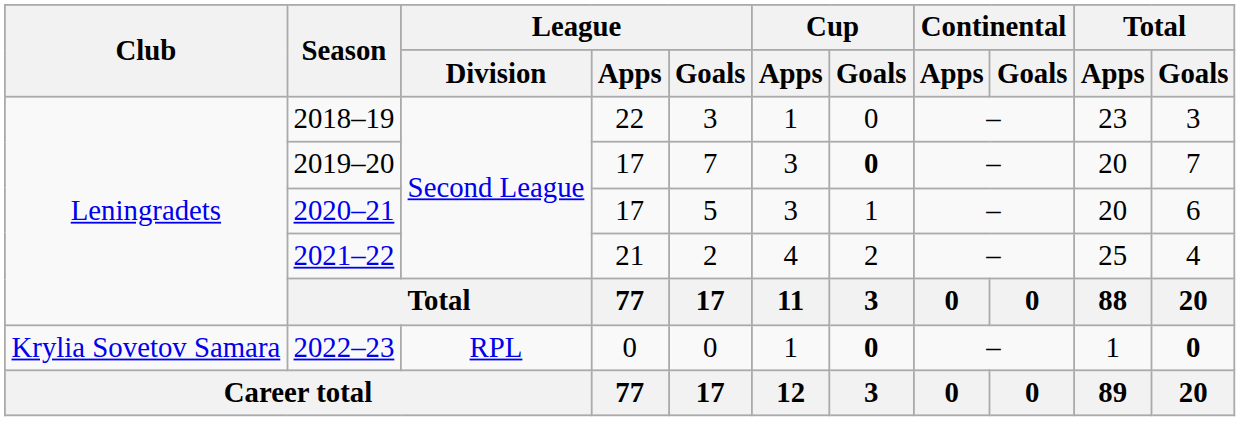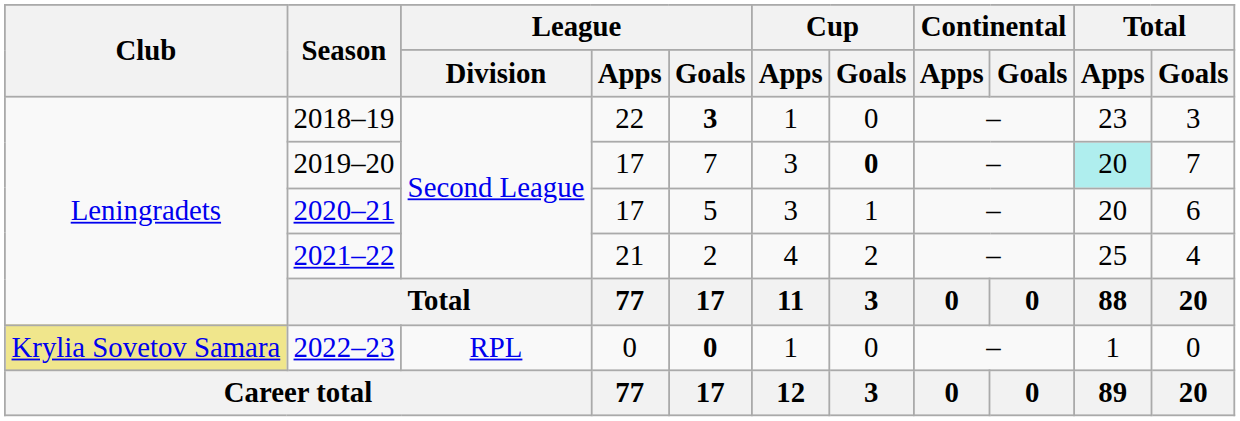(710, 118) normal -> (710, 118) bold
(1113, 164) no background -> (1113, 164) paleturquoise background
(146, 347) no background -> (146, 347) khaki background
(710, 347) normal -> (710, 347) bold
(871, 347) bold -> (871, 347) normal
(1193, 347) bold -> (1193, 347) normal
